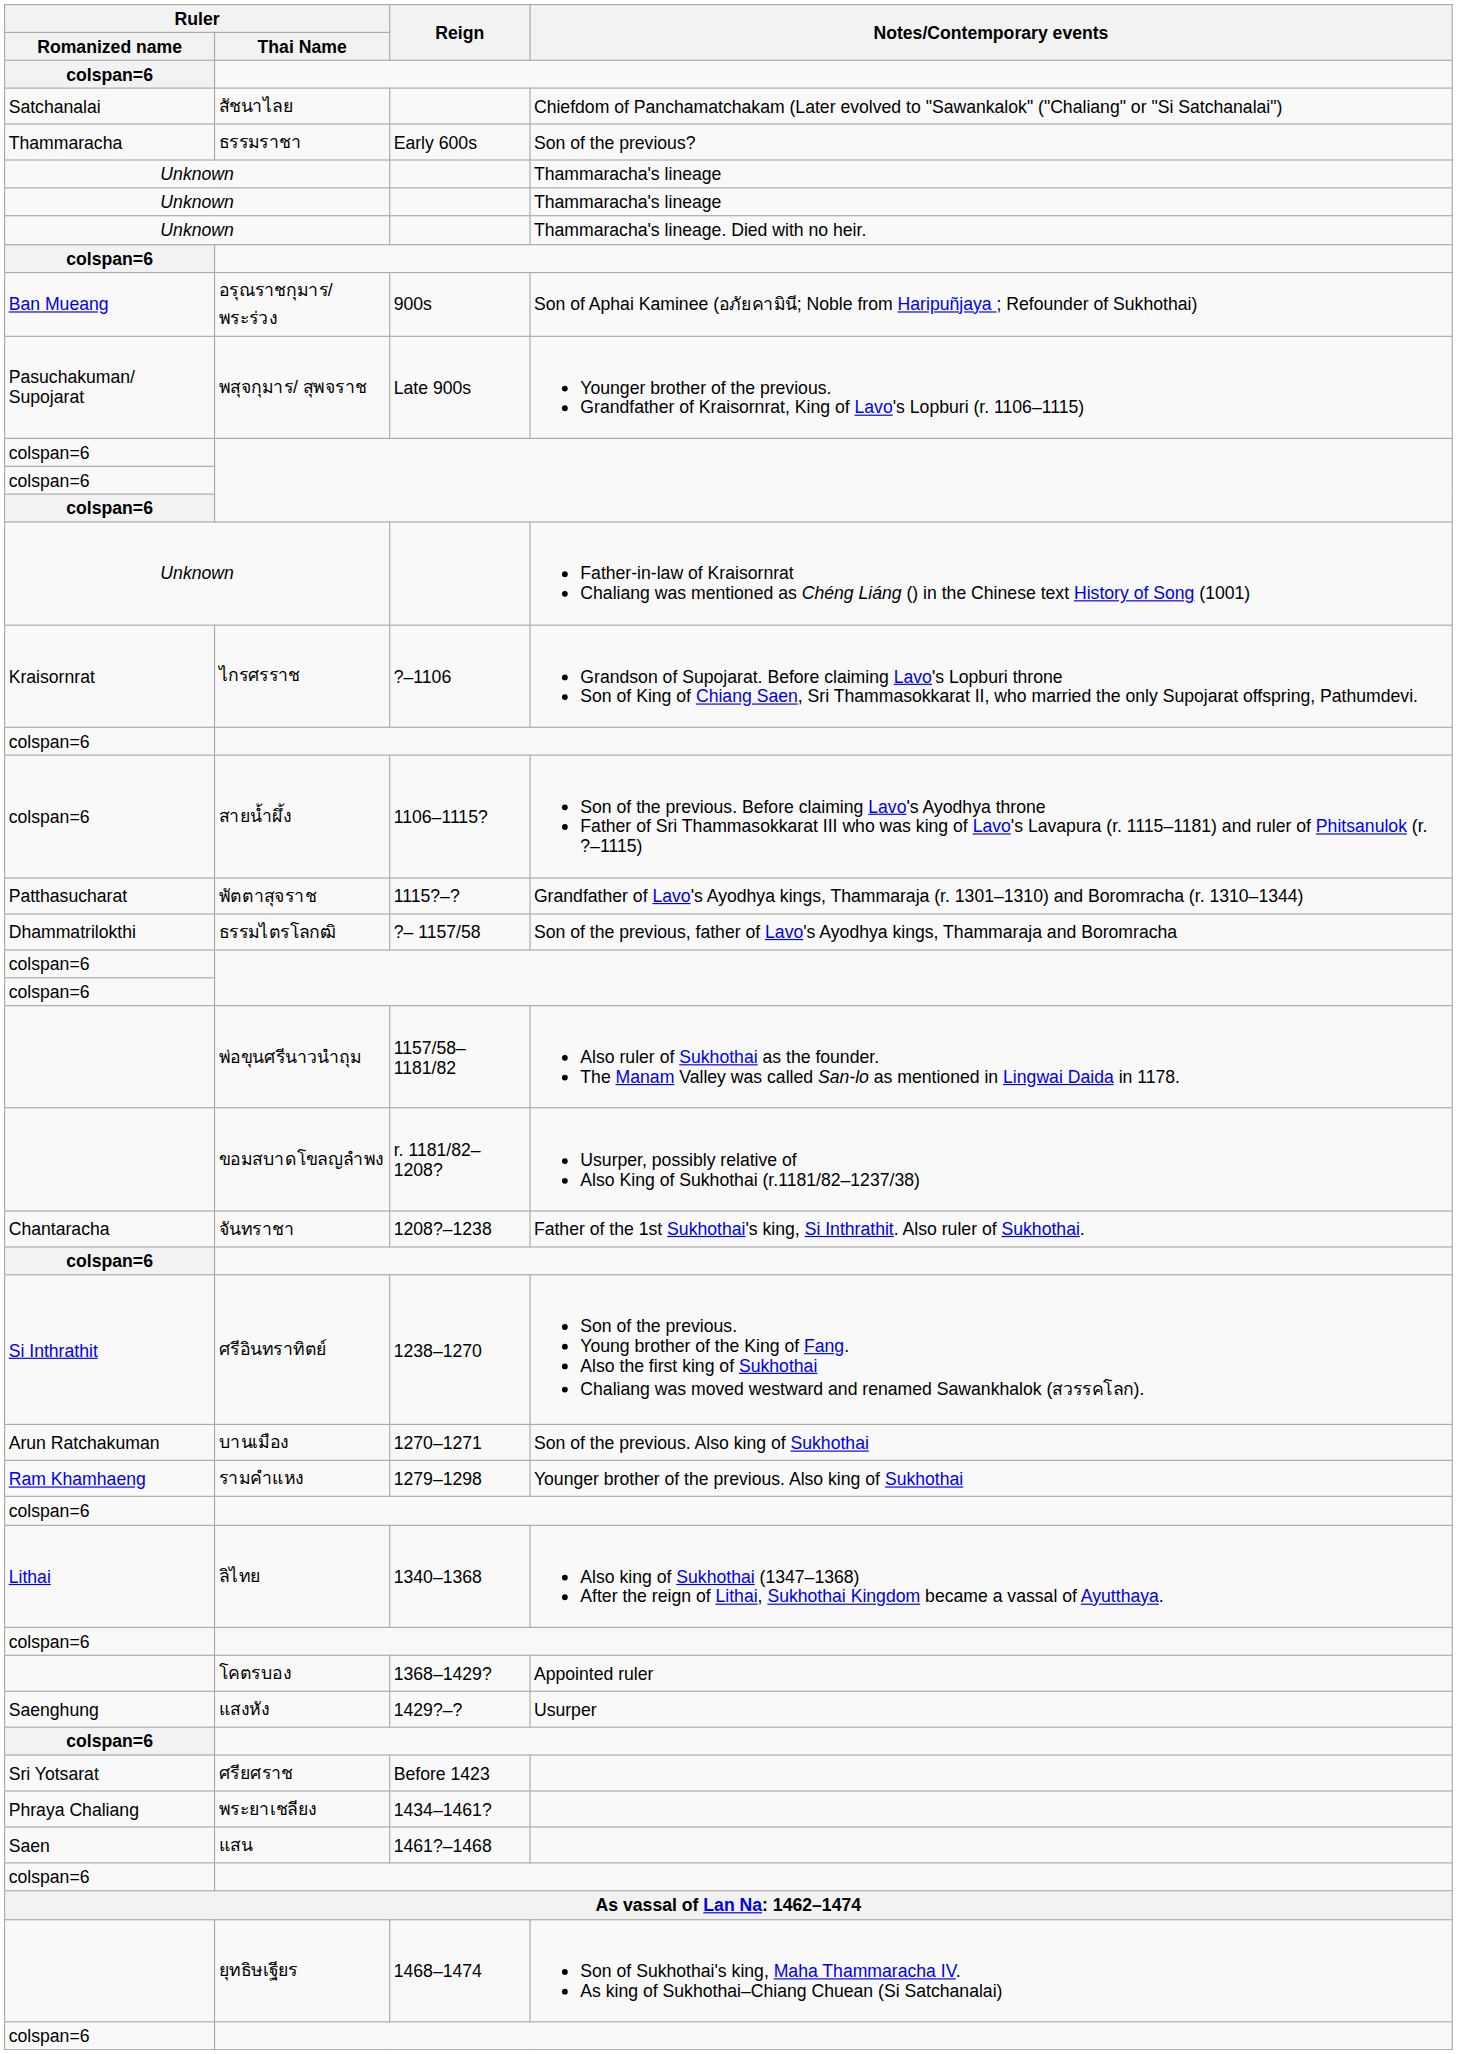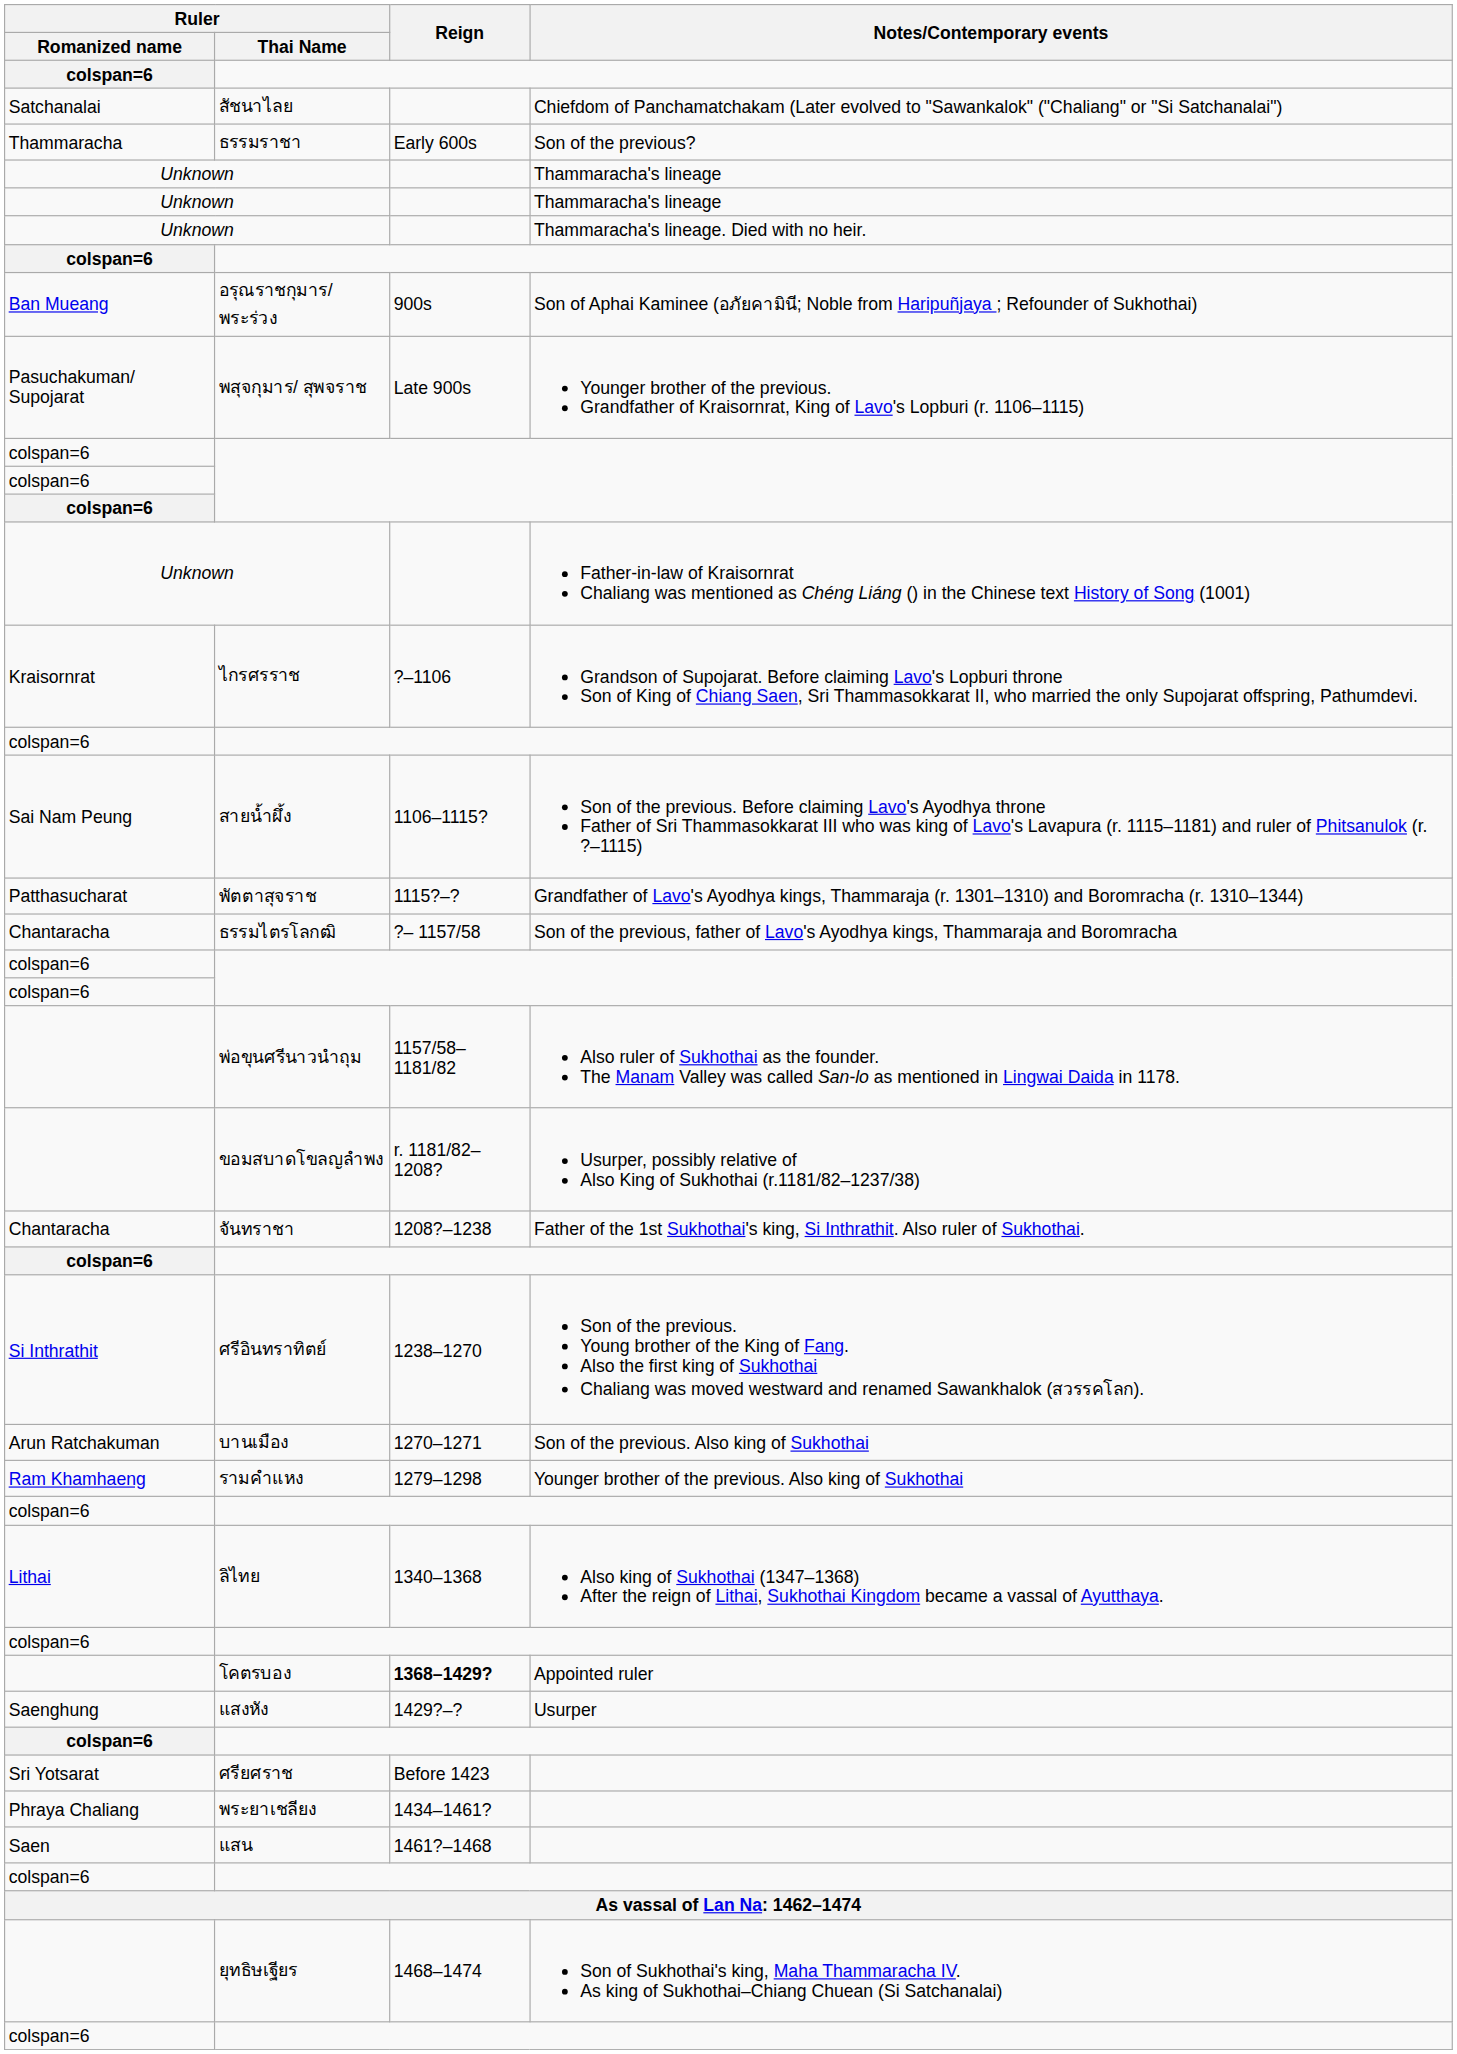(49, 817) colspan=6 -> (70, 817) Sai Nam Peung
(72, 932) Dhammatrilokthi -> (59, 932) Chantaracha
(443, 1673) normal -> (443, 1673) bold
